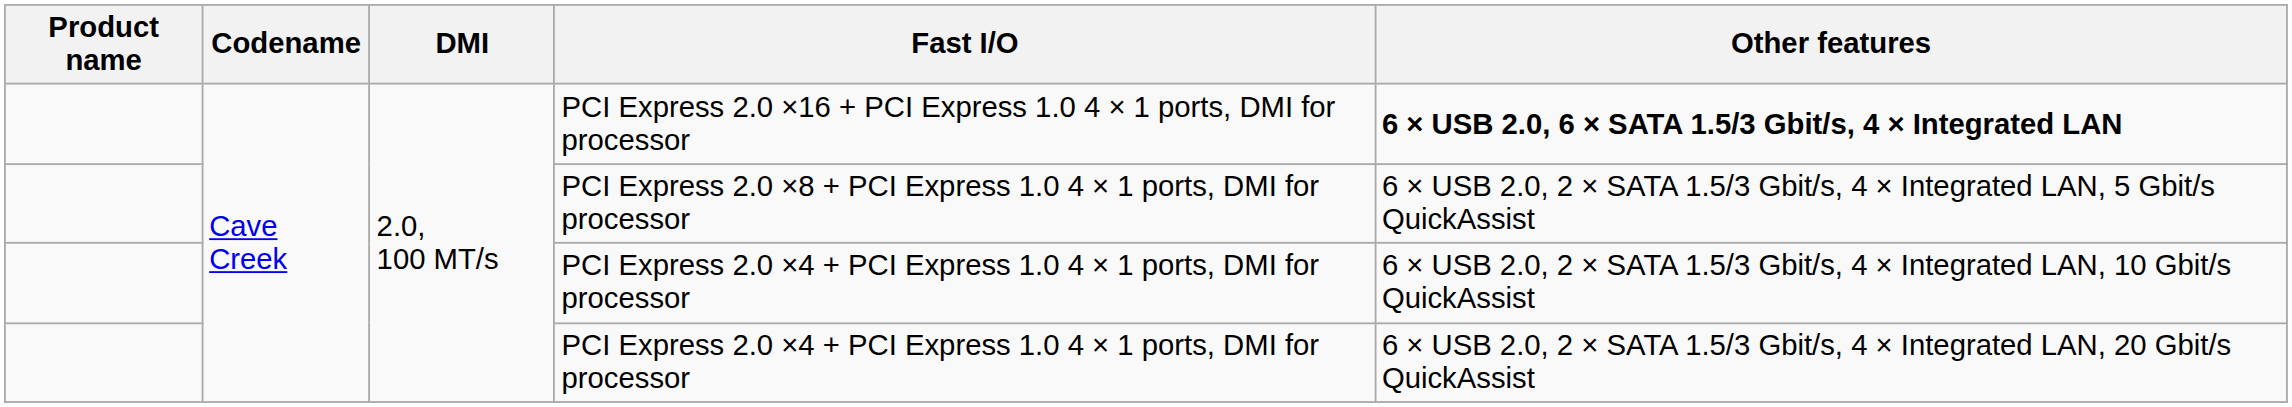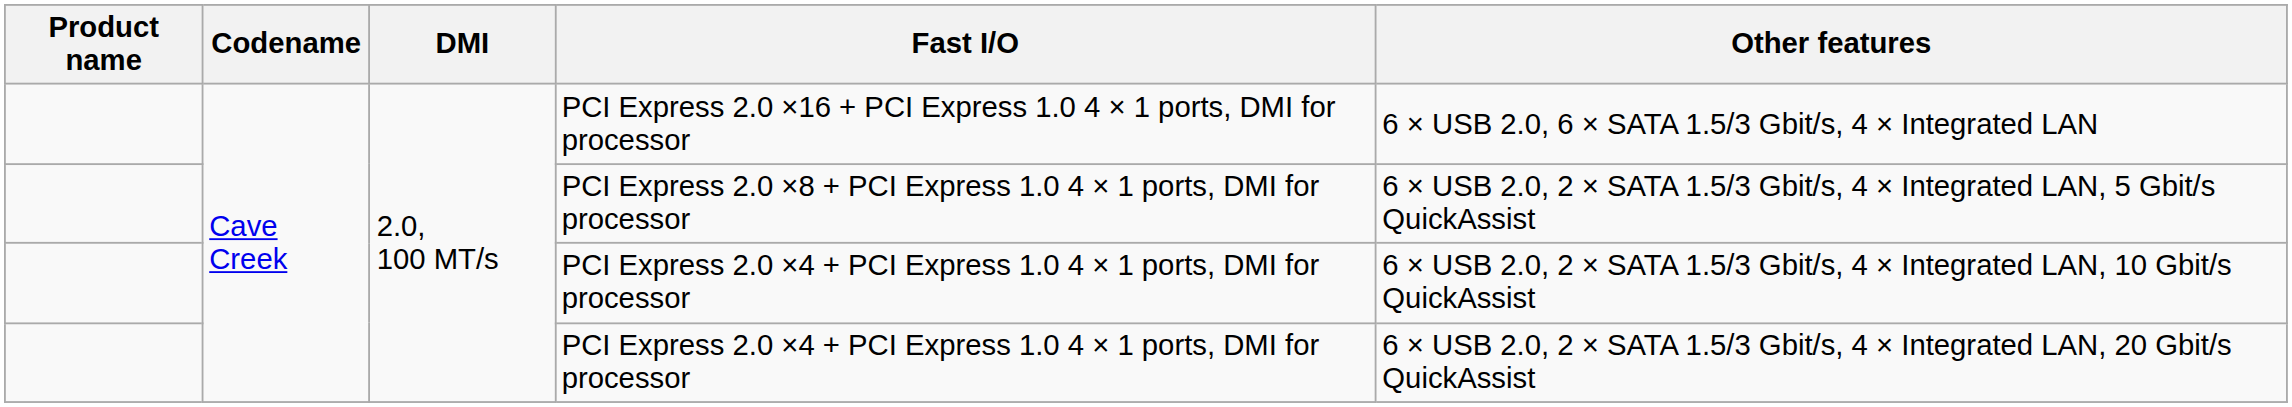(1752, 123) bold -> (1740, 123) normal
